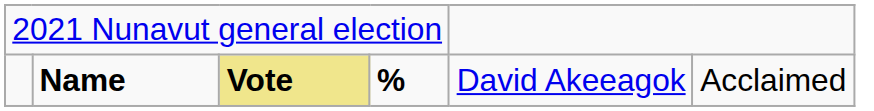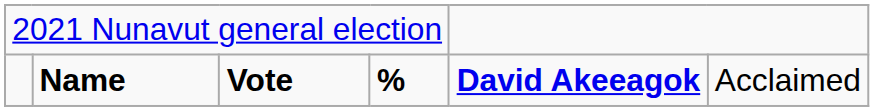(260, 79) khaki background -> (260, 79) no background
(571, 79) normal -> (578, 79) bold
